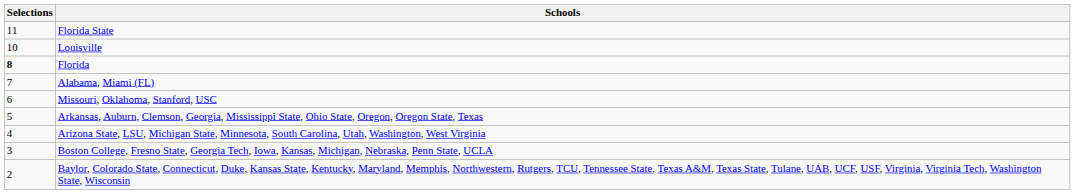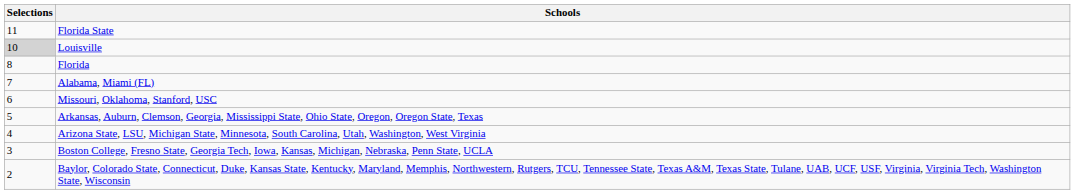(12, 47) no background -> (12, 47) lightgrey background
(10, 64) bold -> (10, 64) normal
